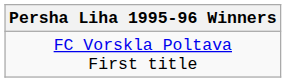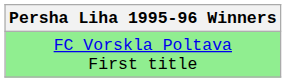(143, 55) no background -> (143, 55) lightgreen background
